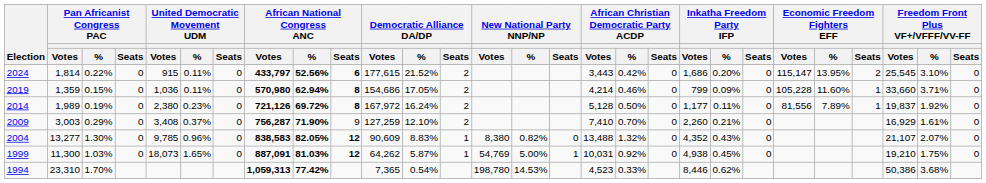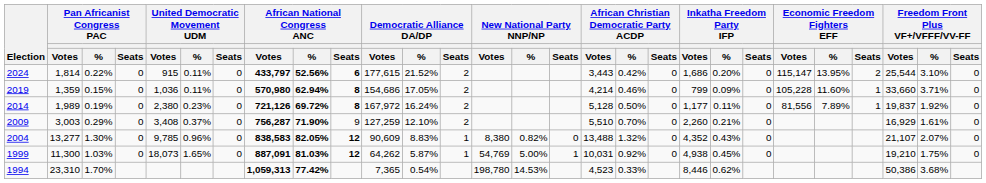(901, 73) 25,545 -> (901, 73) 25,544
(601, 121) 7,410 -> (601, 121) 5,510
